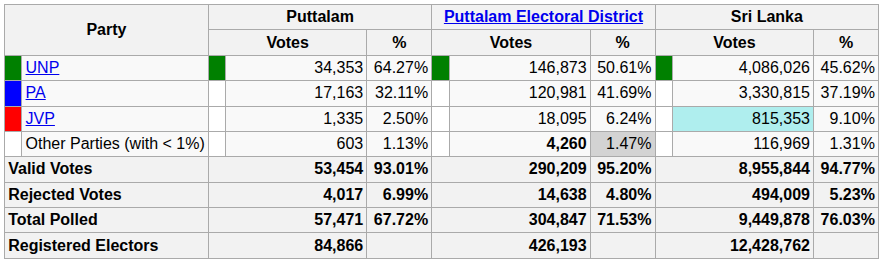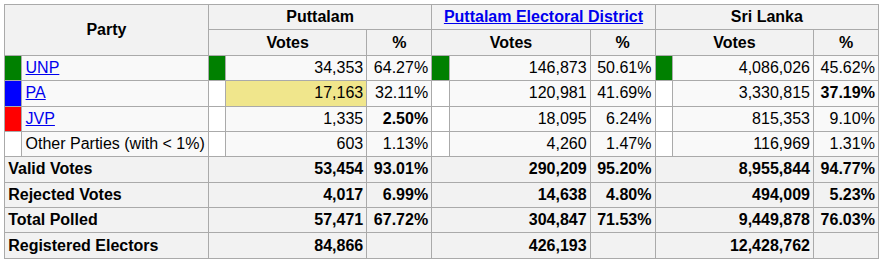(339, 93) no background -> (339, 93) khaki background
(848, 93) normal -> (848, 93) bold
(405, 118) normal -> (405, 118) bold
(781, 118) paleturquoise background -> (781, 118) no background
(567, 144) bold -> (567, 144) normal
(629, 144) lightgrey background -> (629, 144) no background
